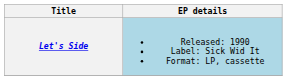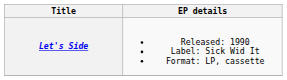(203, 51) lightblue background -> (203, 51) no background
